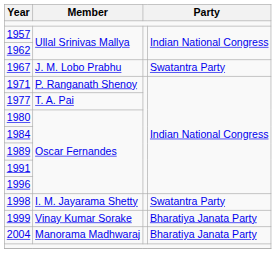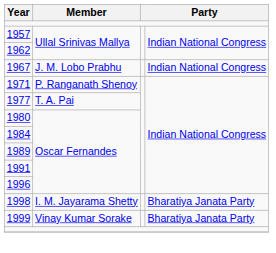(187, 67) Swatantra Party -> (207, 67) Indian National Congress
(187, 201) Swatantra Party -> (201, 201) Bharatiya Janata Party
- row: (19, 235)
